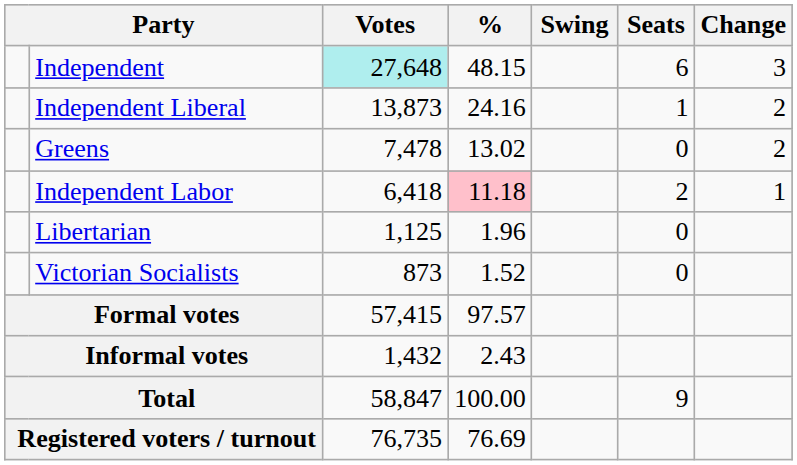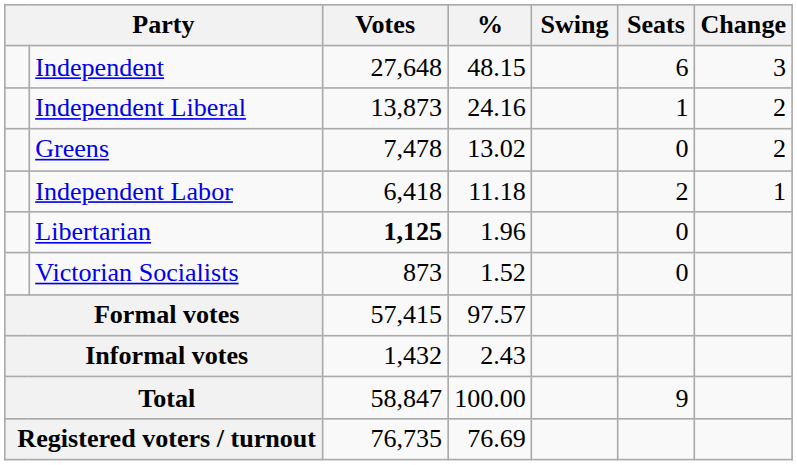(406, 66) paleturquoise background -> (406, 66) no background
(497, 190) pink background -> (497, 190) no background
(413, 231) normal -> (413, 231) bold
